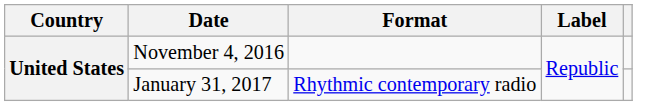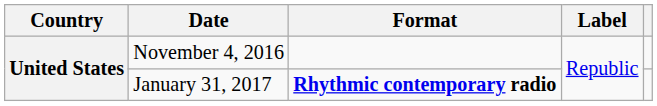(415, 84) normal -> (425, 84) bold
